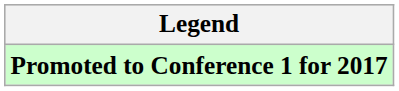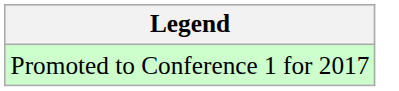(199, 64) bold -> (190, 64) normal
